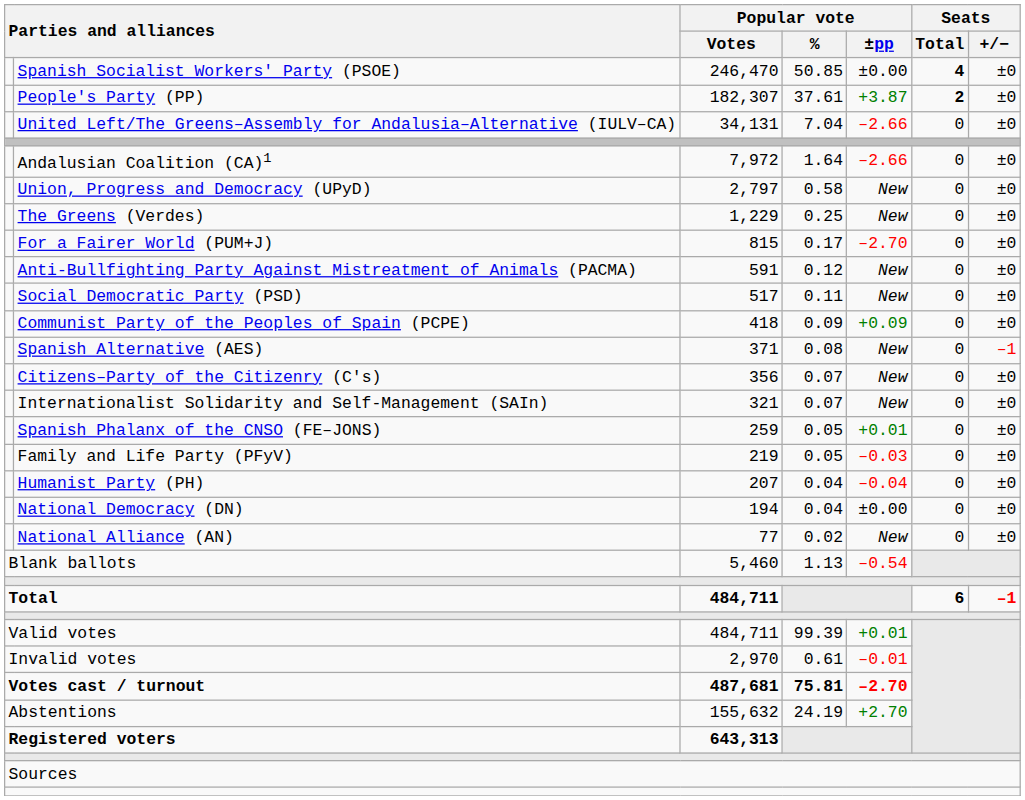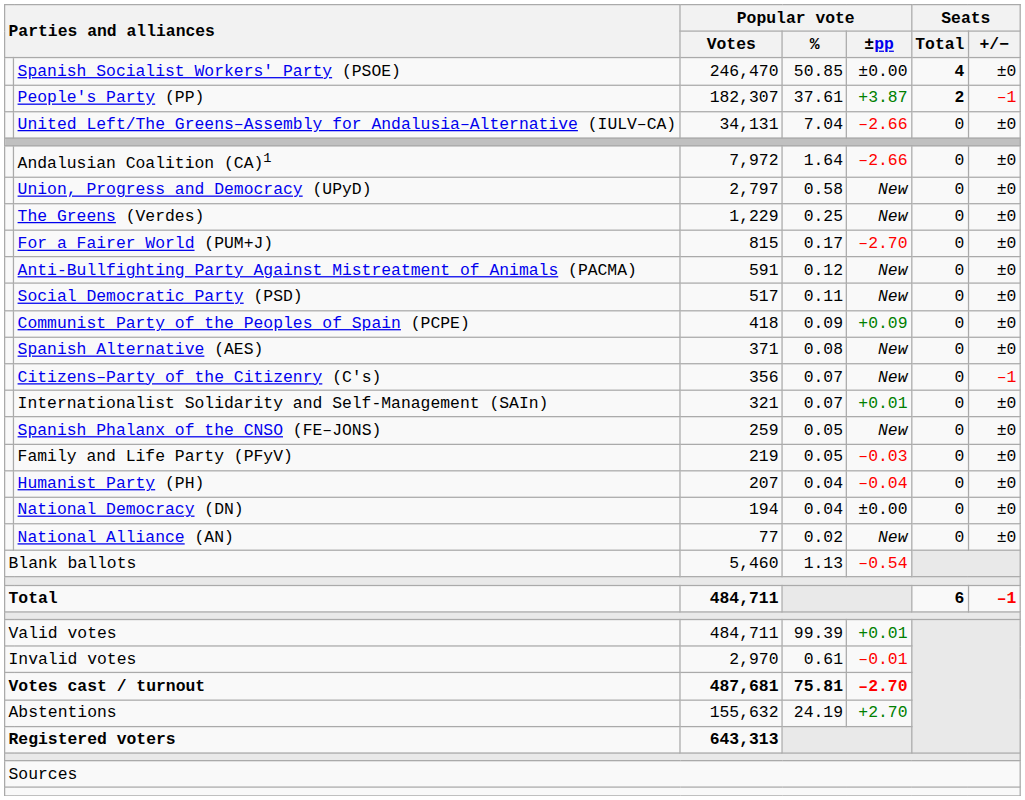(1006, 98) ±0 -> (1006, 98) –1
(1006, 350) –1 -> (1006, 350) ±0
(1006, 377) ±0 -> (1006, 377) –1
(893, 404) New -> (883, 404) +0.01
(883, 430) +0.01 -> (893, 430) New
